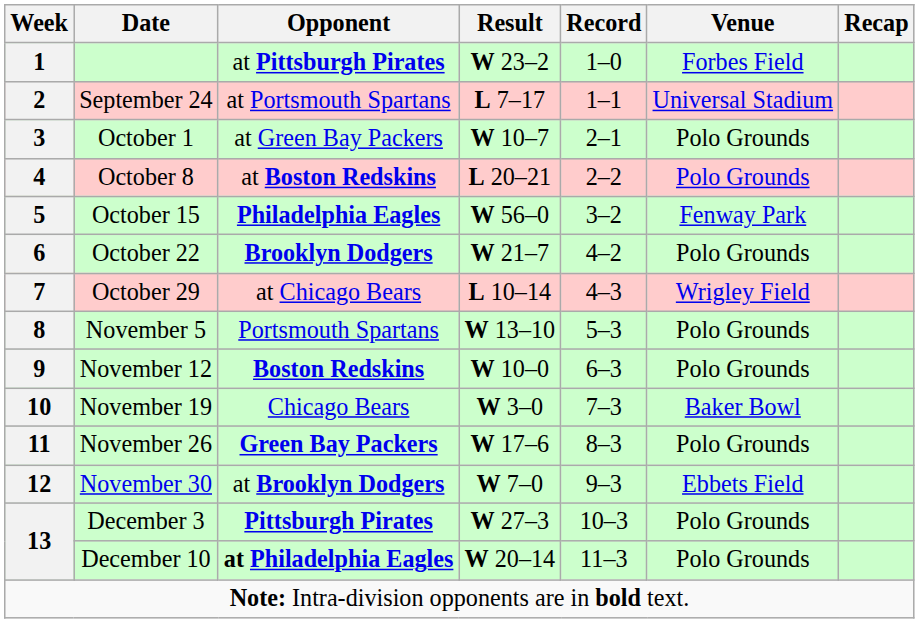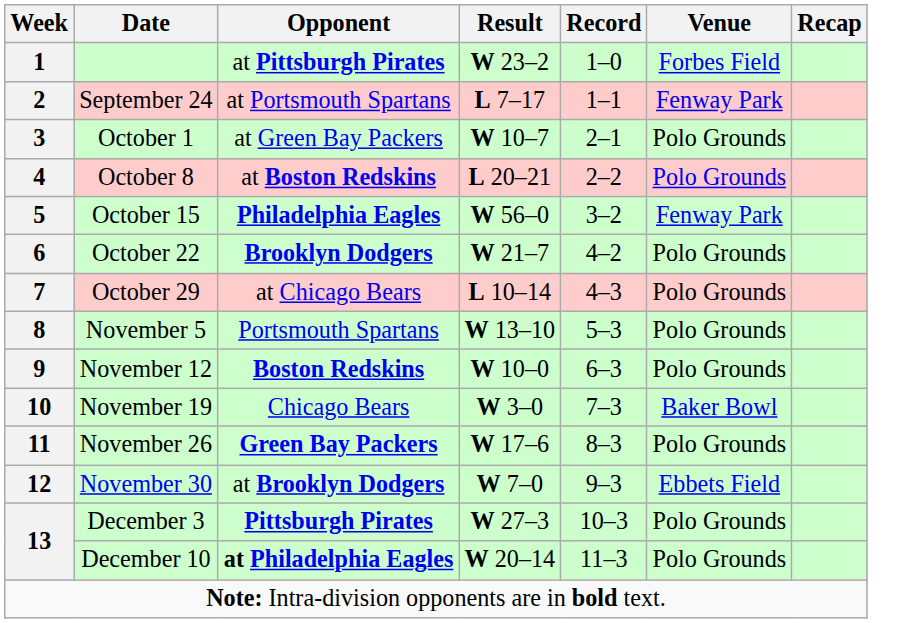(743, 100) Universal Stadium -> (719, 100) Fenway Park
(743, 291) Wrigley Field -> (719, 291) Polo Grounds
